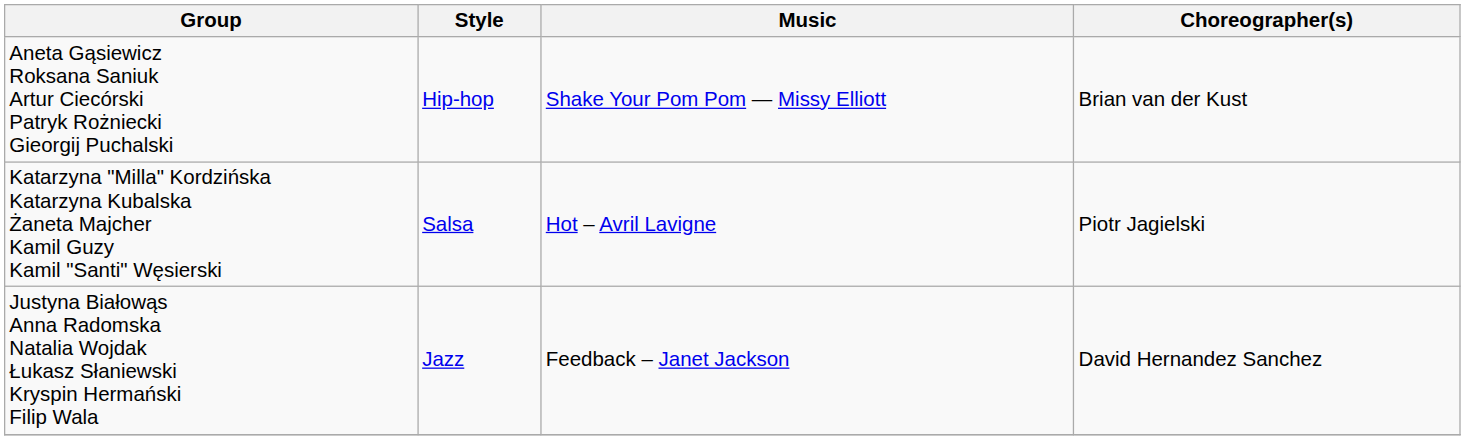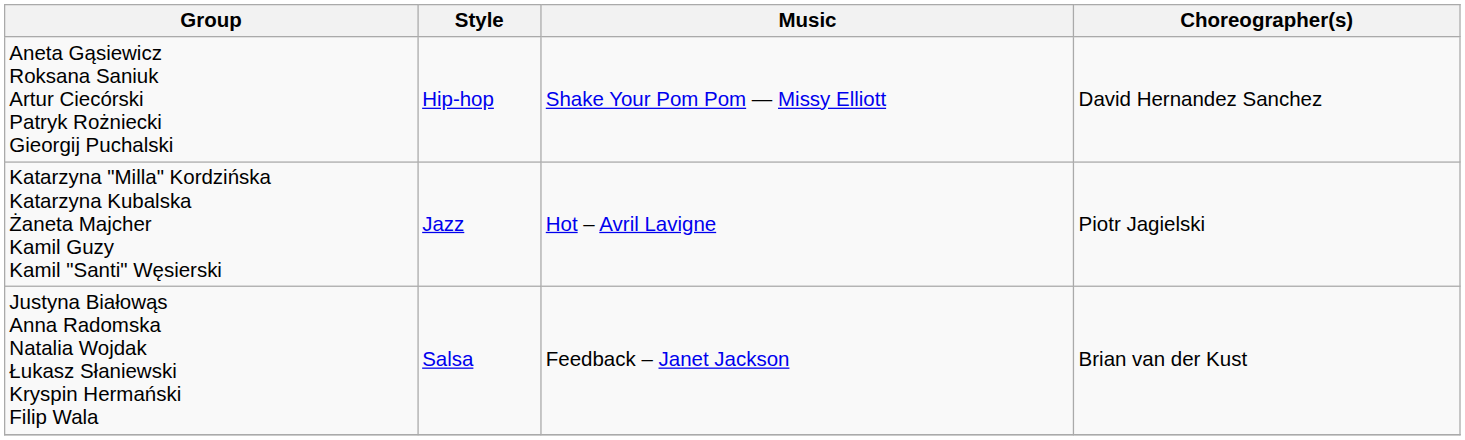(1163, 99) Brian van der Kust -> (1200, 99) David Hernandez Sanchez
(448, 223) Salsa -> (443, 223) Jazz
(443, 360) Jazz -> (448, 360) Salsa
(1200, 360) David Hernandez Sanchez -> (1163, 360) Brian van der Kust
